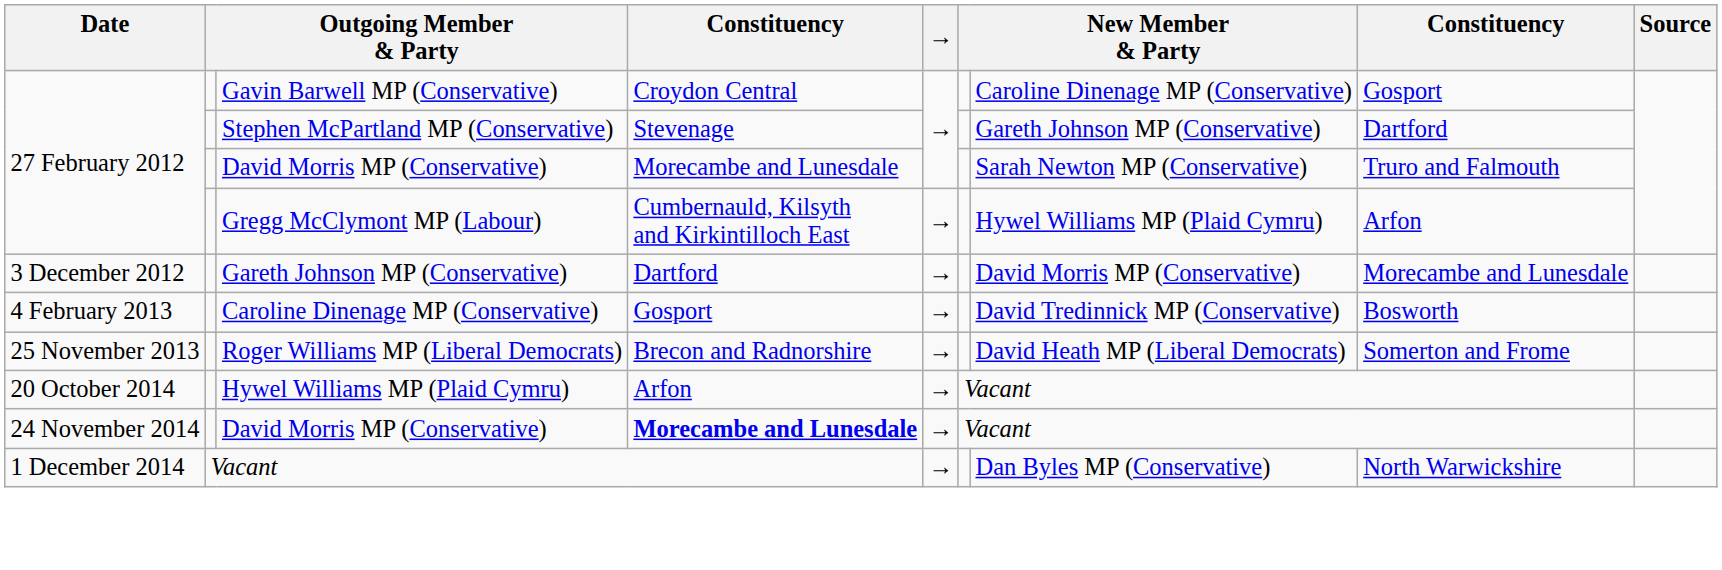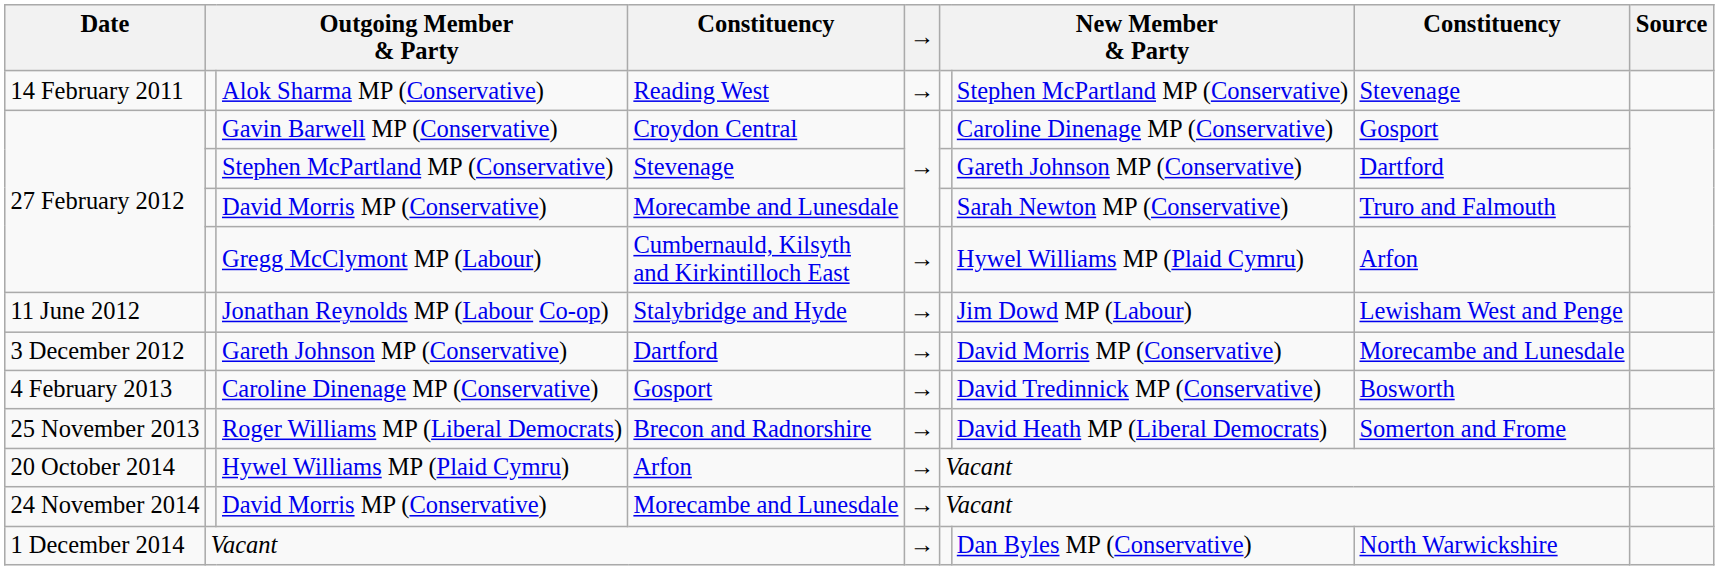+ row: (97, 90)
+ row: (75, 311)
(775, 428) bold -> (766, 506) normal
